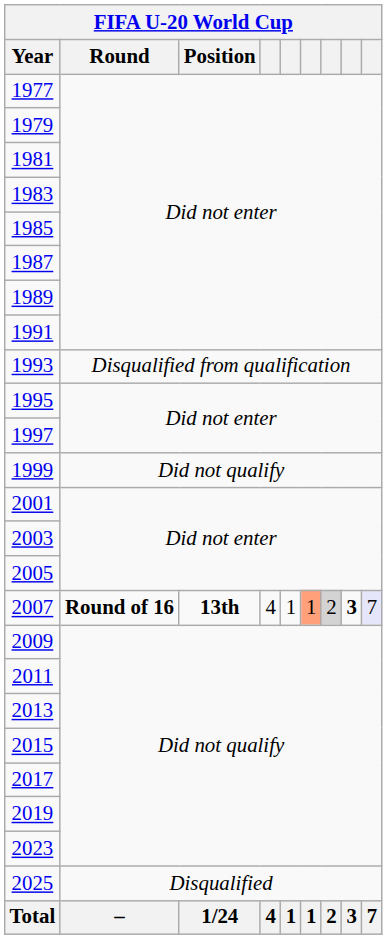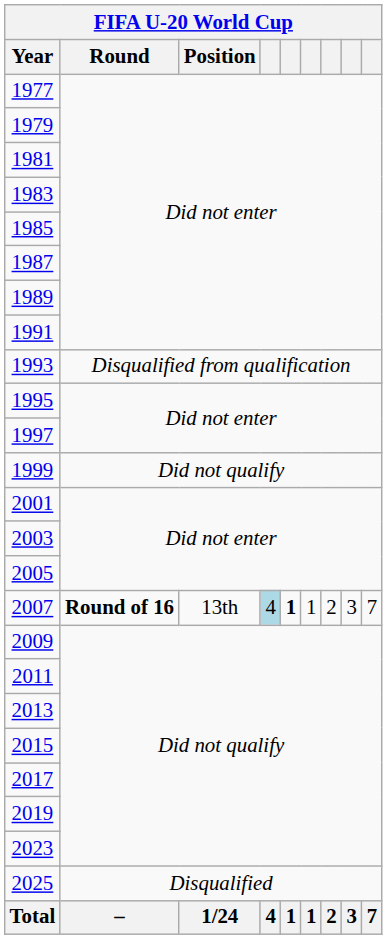(220, 607) bold -> (220, 607) normal
(271, 607) no background -> (271, 607) lightblue background
(291, 607) normal -> (291, 607) bold
(311, 607) lightsalmon background -> (311, 607) no background
(331, 607) lightgrey background -> (331, 607) no background
(352, 607) bold -> (352, 607) normal
(372, 607) lavender background -> (372, 607) no background
